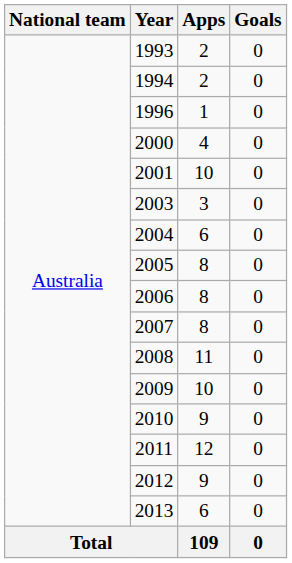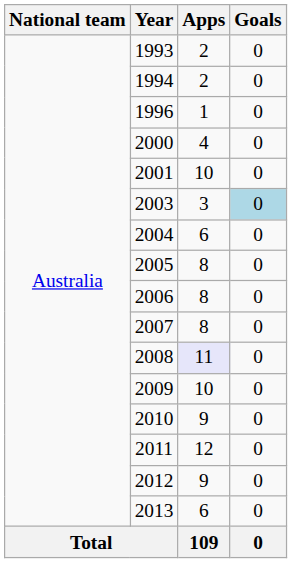(258, 204) no background -> (258, 204) lightblue background
(204, 357) no background -> (204, 357) lavender background
